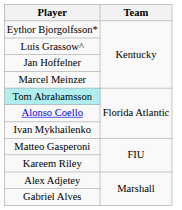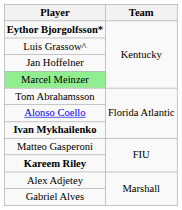(52, 29) normal -> (55, 29) bold
(52, 79) no background -> (55, 79) lightgreen background
(52, 96) paleturquoise background -> (55, 96) no background
(52, 130) normal -> (55, 130) bold
(52, 163) normal -> (55, 163) bold
